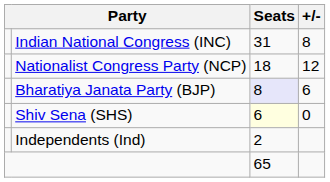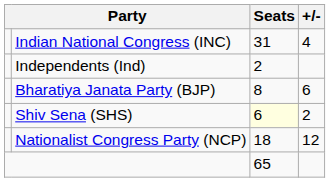(306, 41) 8 -> (306, 41) 4
rows swapped: (131, 66) <-> (80, 139)
(258, 90) lavender background -> (258, 90) no background
(306, 115) 0 -> (306, 115) 2
